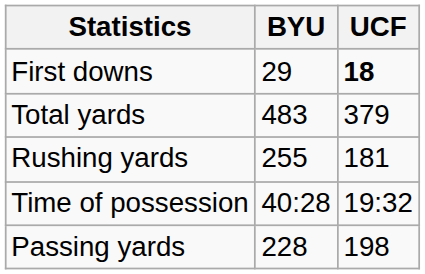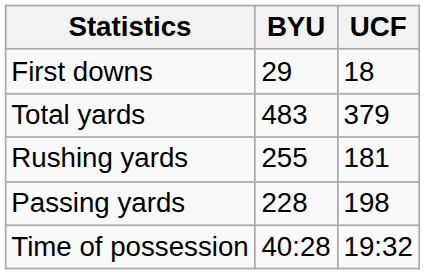(359, 71) bold -> (359, 71) normal
rows swapped: (98, 246) <-> (130, 202)
